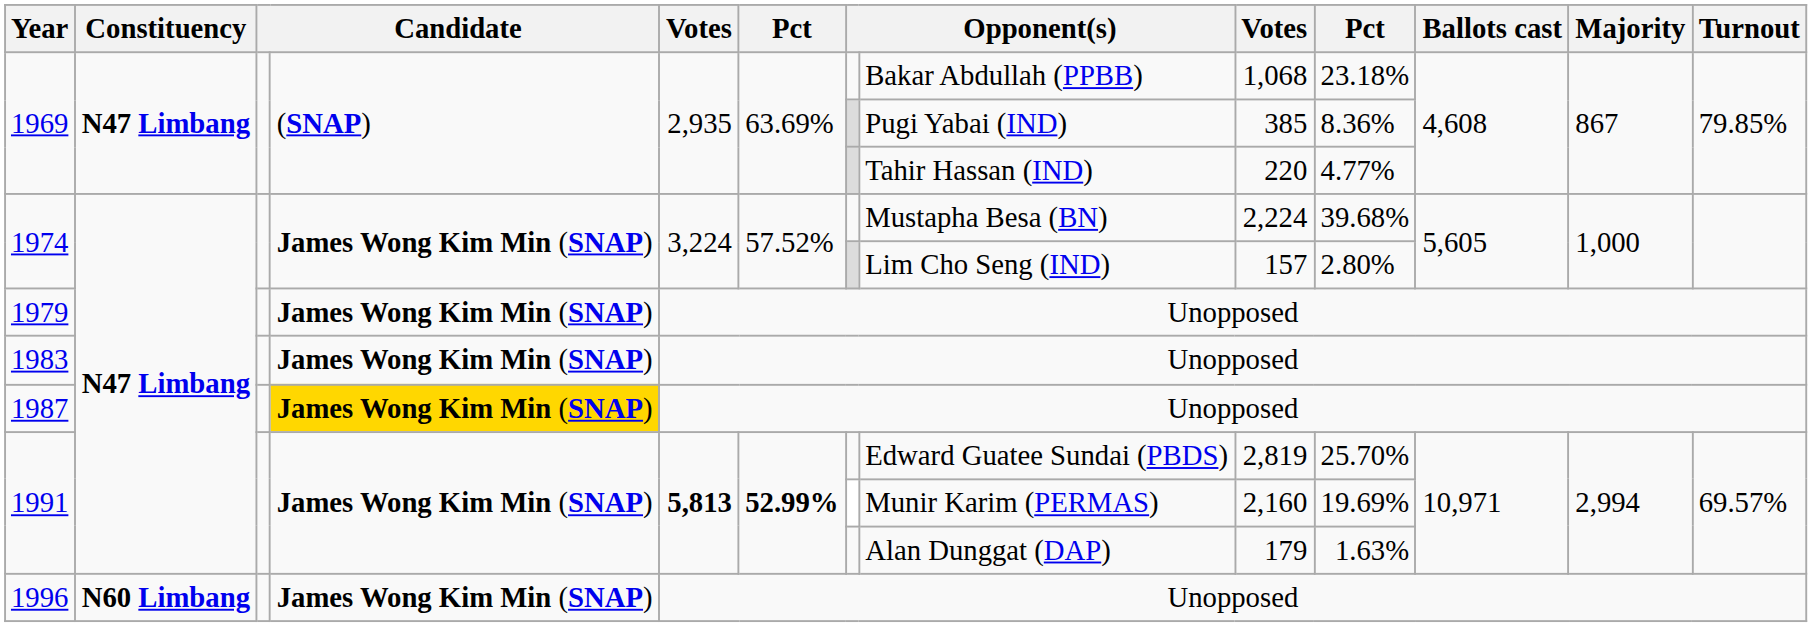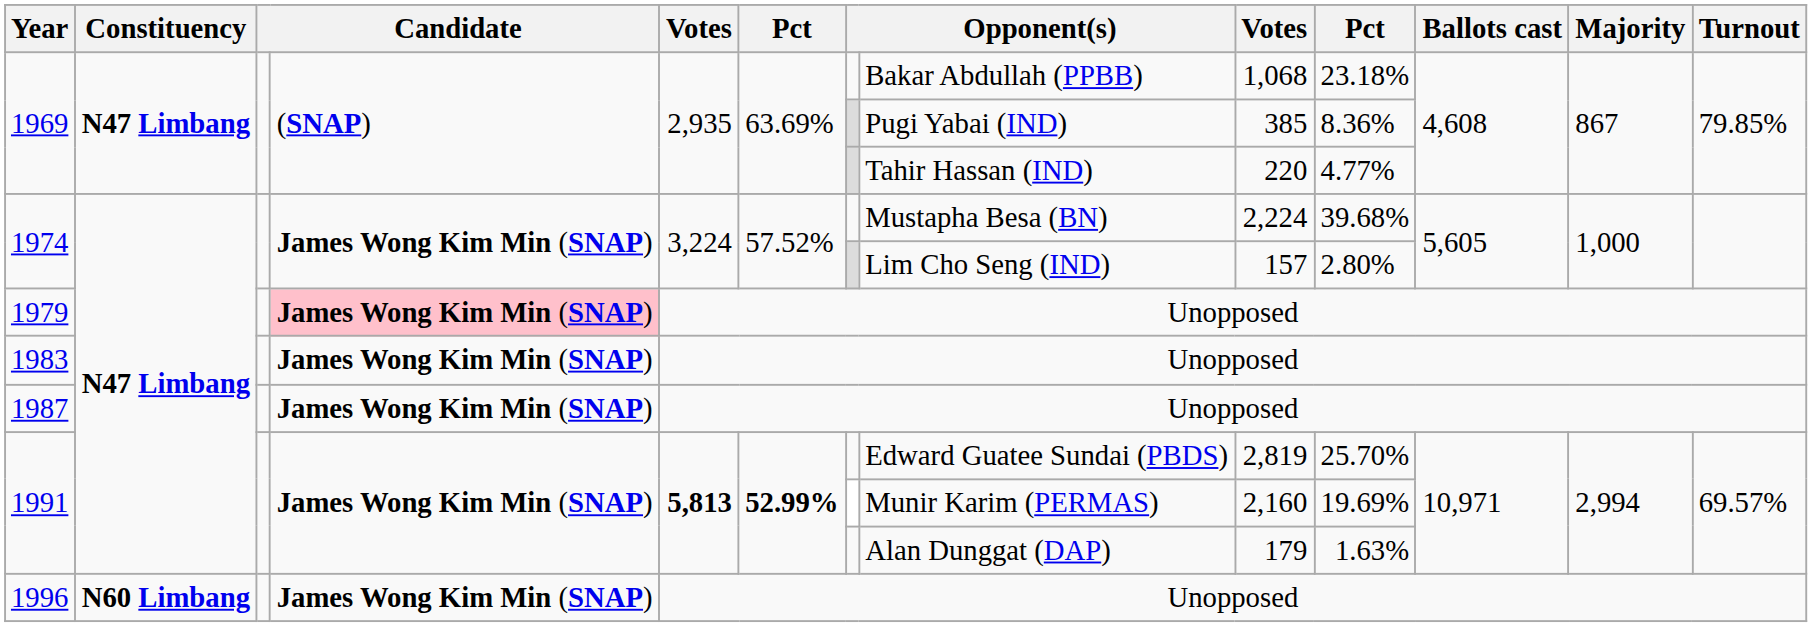(465, 312) no background -> (465, 312) pink background
(465, 407) gold background -> (465, 407) no background
